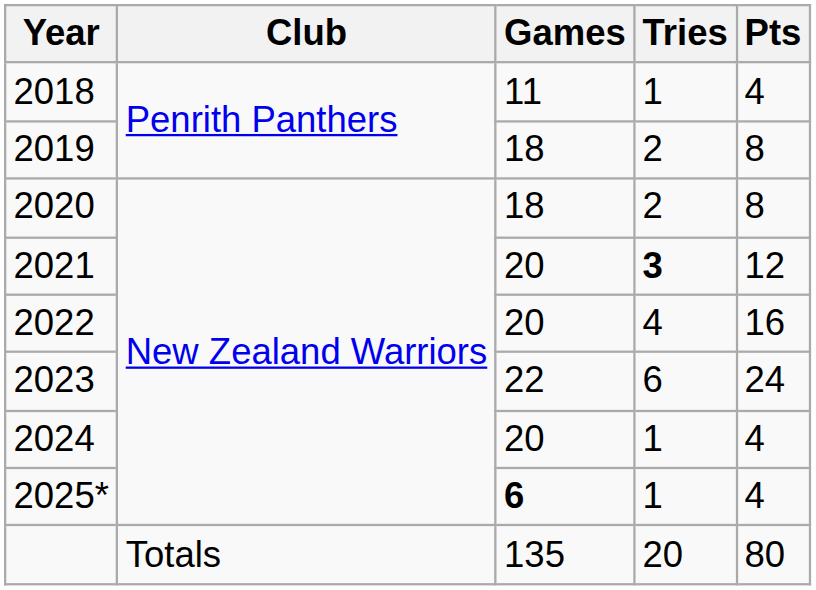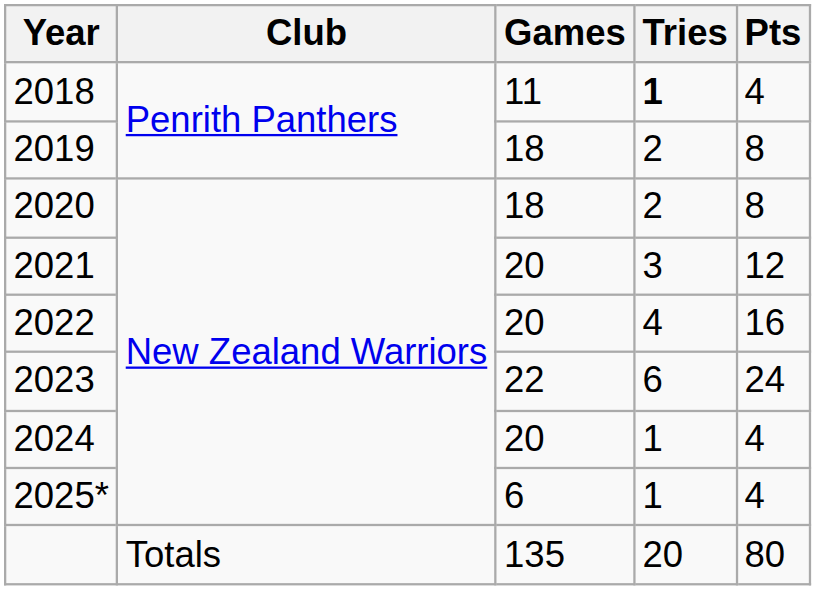(653, 91) normal -> (653, 91) bold
(653, 264) bold -> (653, 264) normal
(514, 496) bold -> (514, 496) normal
